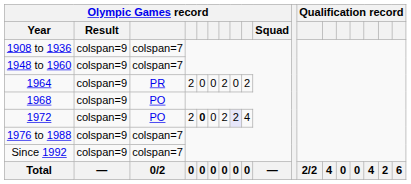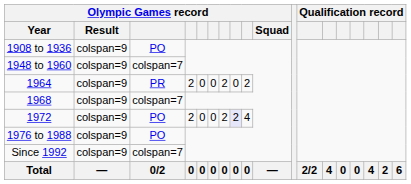(157, 48) colspan=7 -> (157, 48) PO
(157, 100) PO -> (157, 100) colspan=7
(202, 118) bold -> (202, 118) normal
(157, 135) colspan=7 -> (157, 135) PO
